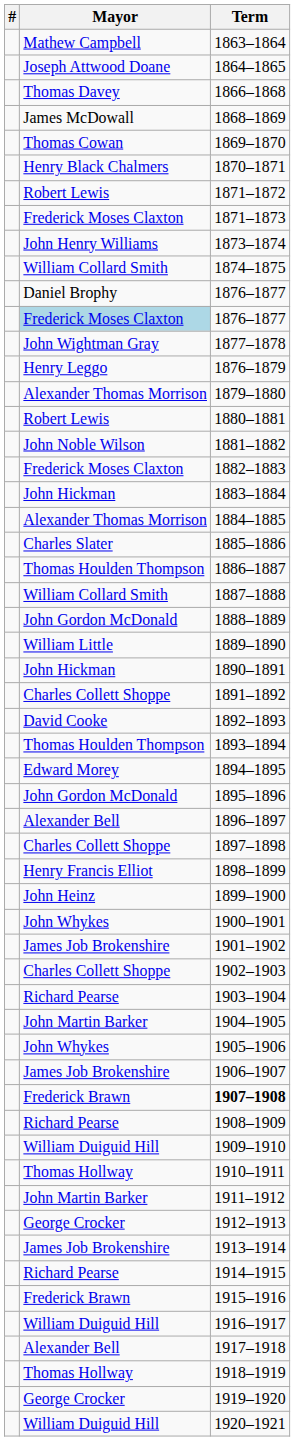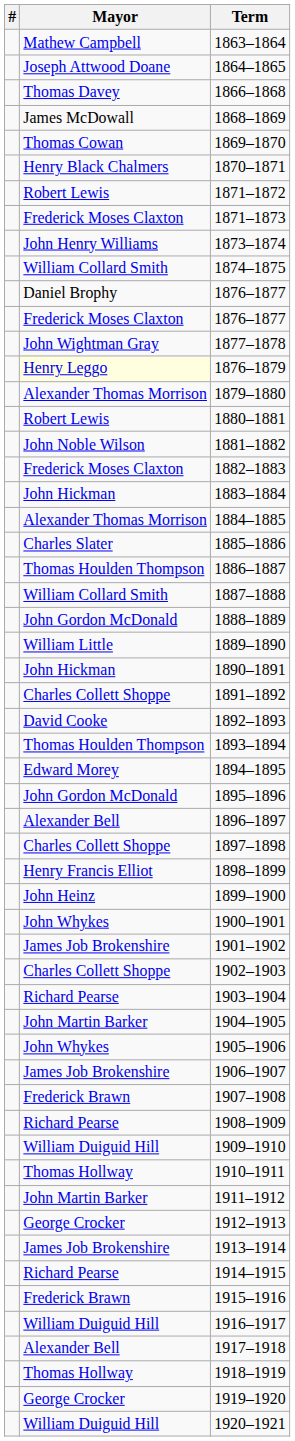(103, 318) lightblue background -> (103, 318) no background
(65, 368) no background -> (65, 368) lightyellow background
(250, 1097) bold -> (250, 1097) normal
